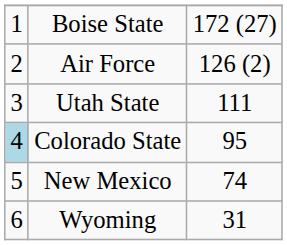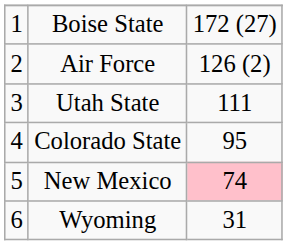(17, 141) lightblue background -> (17, 141) no background
(235, 180) no background -> (235, 180) pink background
